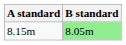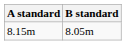(79, 31) lightgreen background -> (79, 31) no background
